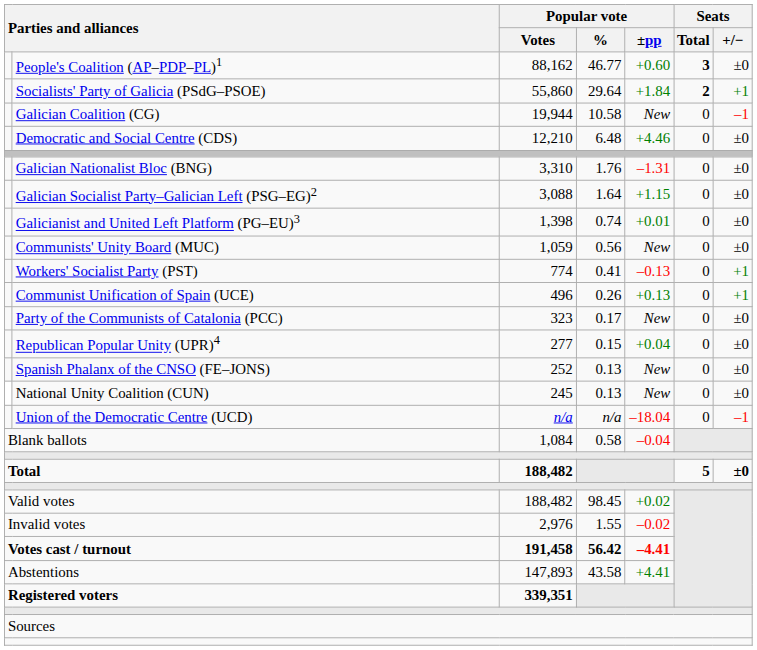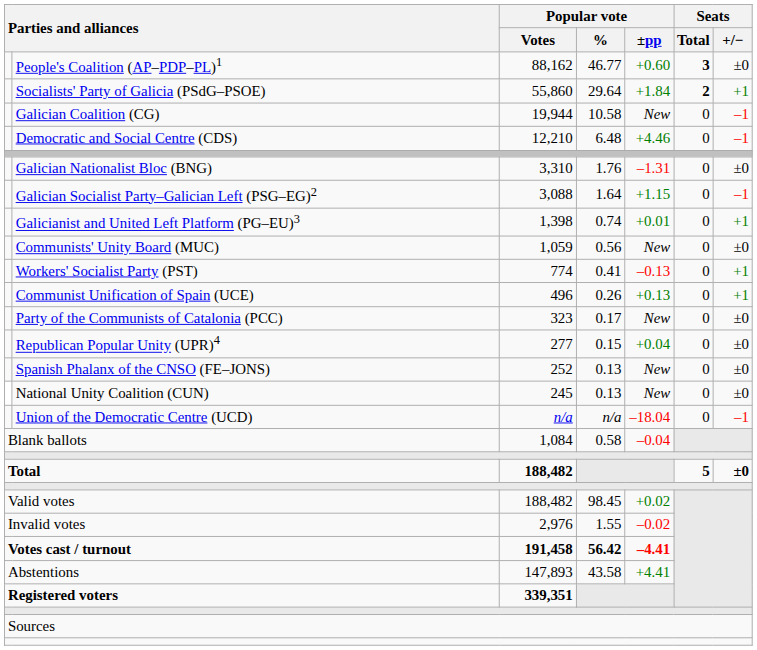(741, 138) ±0 -> (742, 138) –1
(741, 194) ±0 -> (742, 194) –1
(741, 222) ±0 -> (741, 222) +1
